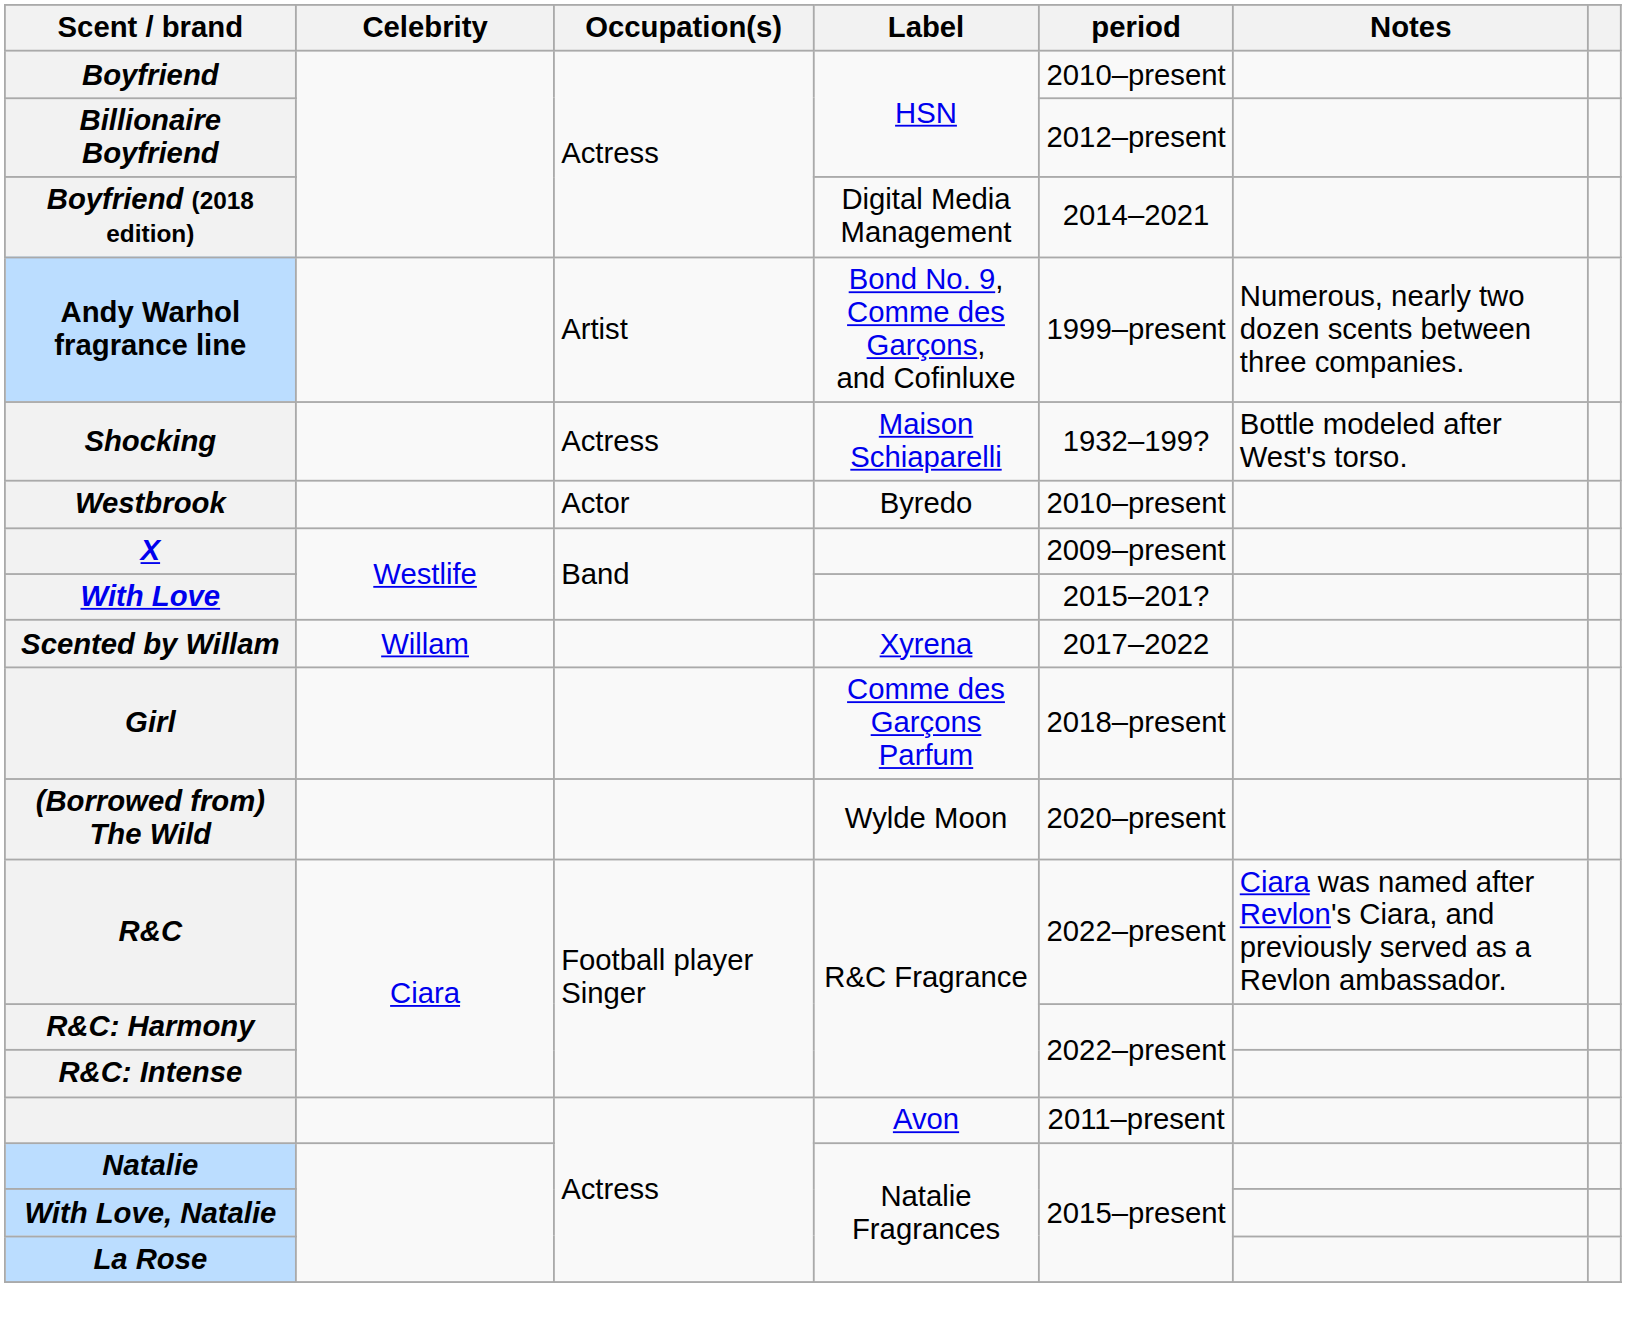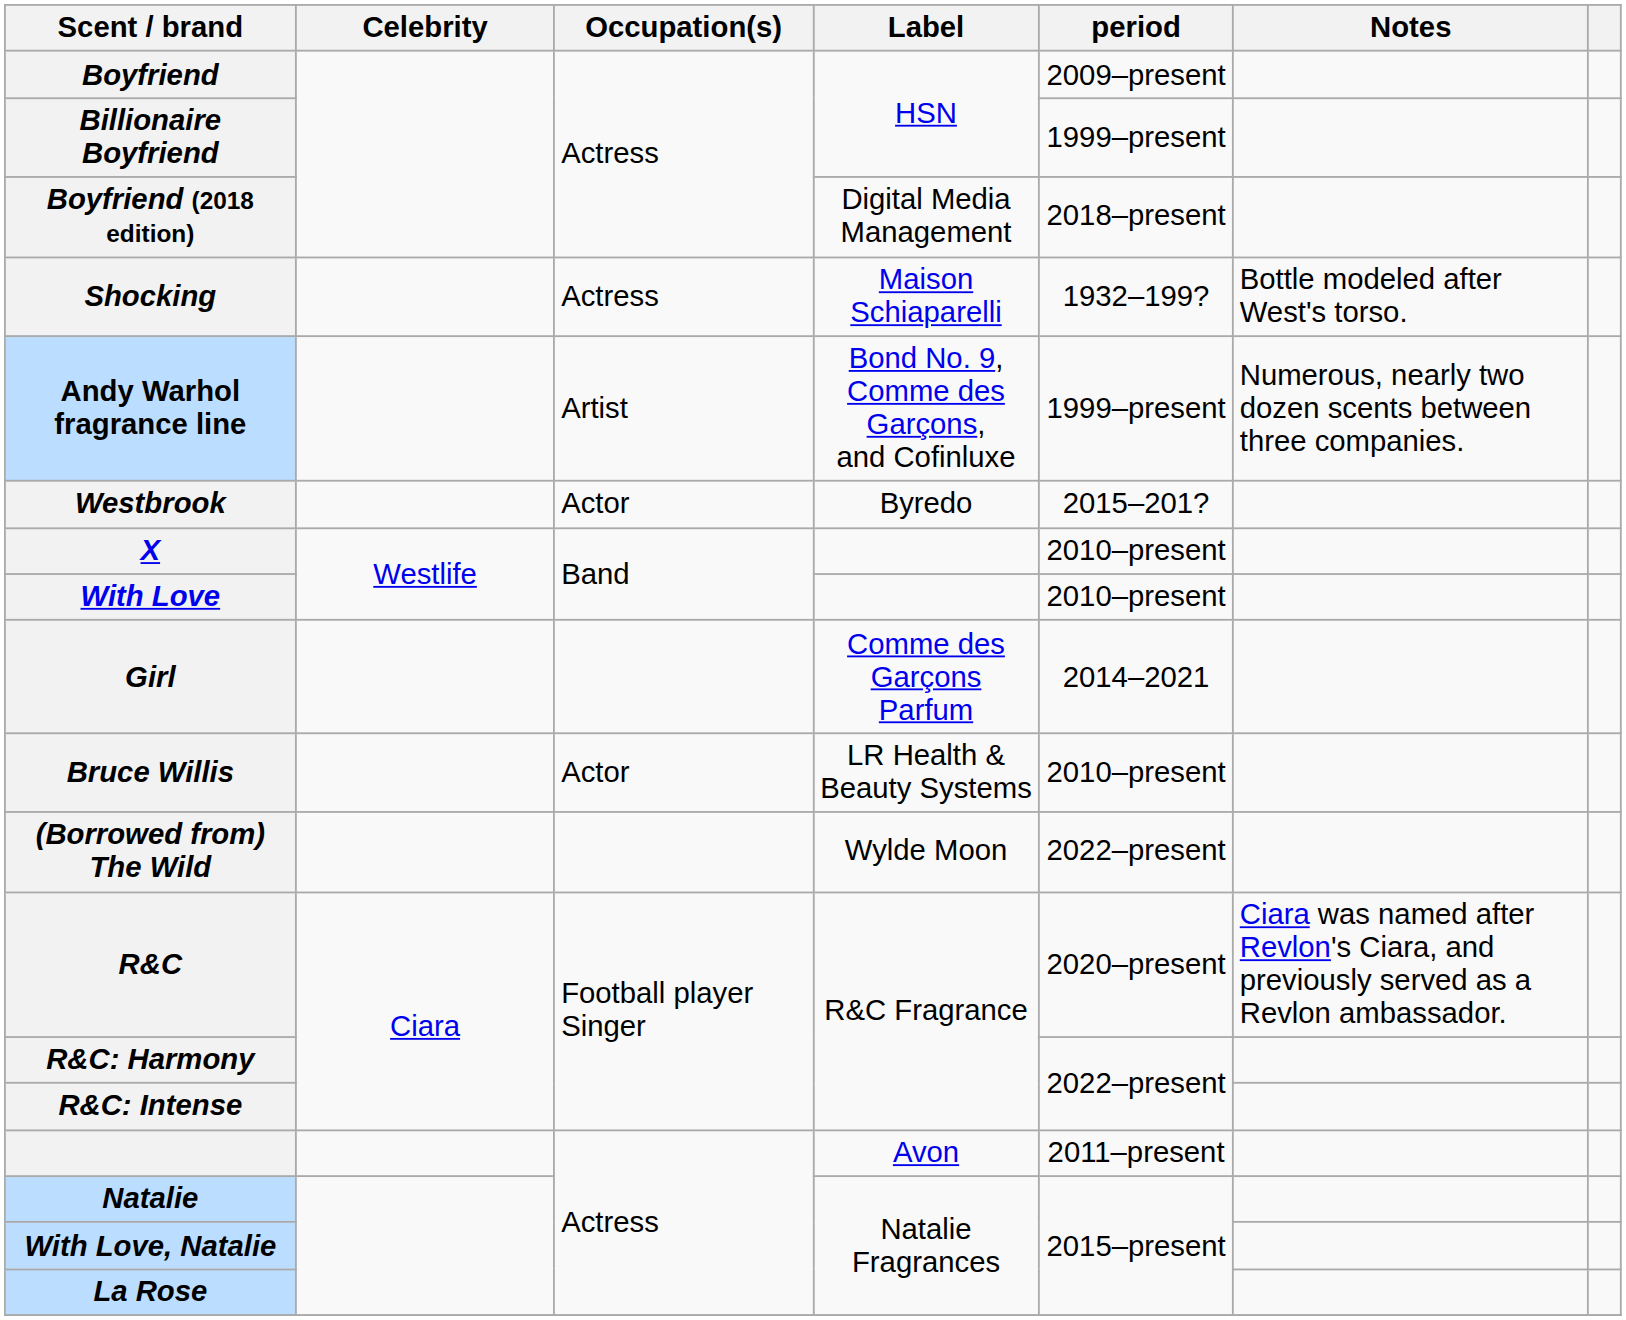(1136, 74) 2010–present -> (1136, 74) 2009–present
(1136, 137) 2012–present -> (1136, 137) 1999–present
(1136, 216) 2014–2021 -> (1136, 216) 2018–present
rows swapped: (150, 328) <-> (150, 441)
(1136, 503) 2010–present -> (1136, 503) 2015–201?
(1136, 550) 2009–present -> (1136, 550) 2010–present
(1136, 596) 2015–201? -> (1136, 596) 2010–present
- row: (150, 643)
(1136, 722) 2018–present -> (1136, 676) 2014–2021
+ row: (150, 772)
(1136, 818) 2020–present -> (1136, 851) 2022–present
(1136, 930) 2022–present -> (1136, 963) 2020–present
